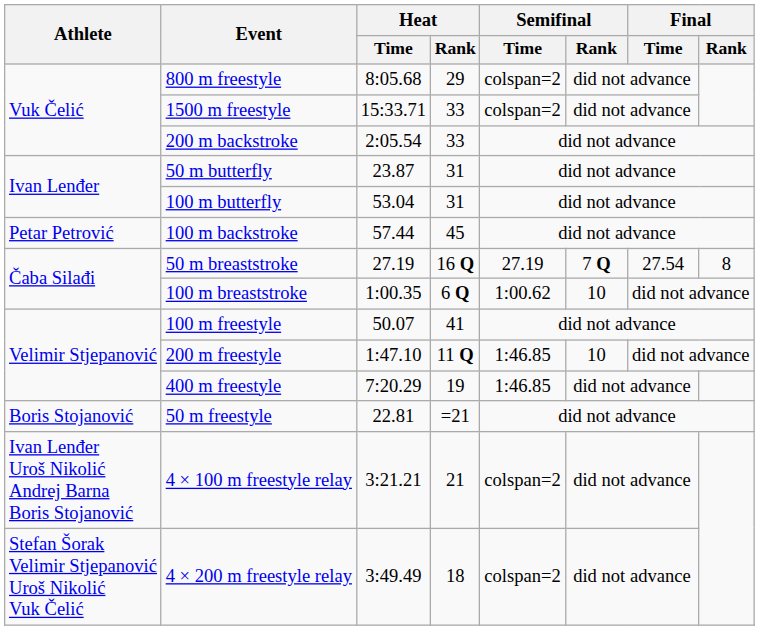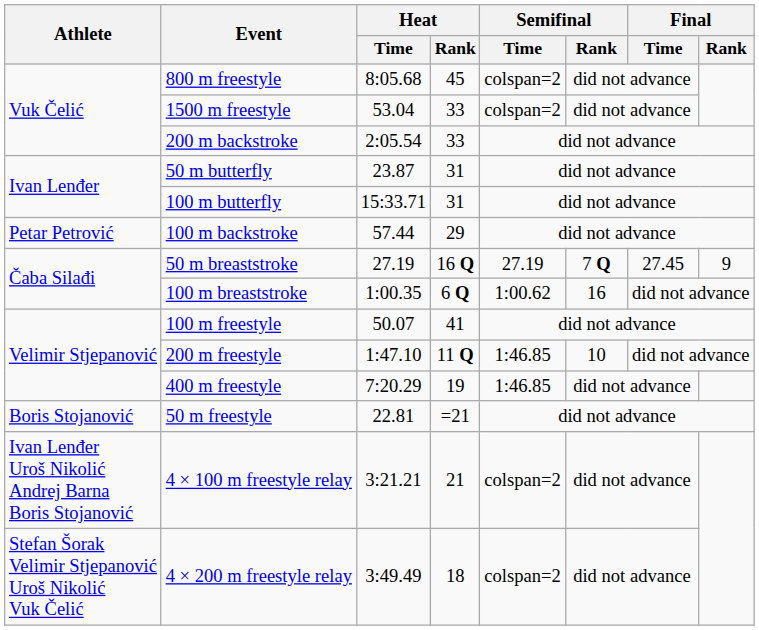(455, 79) 29 -> (455, 79) 45
(393, 110) 15:33.71 -> (393, 110) 53.04
(393, 202) 53.04 -> (393, 202) 15:33.71
(455, 233) 45 -> (455, 233) 29
(663, 263) 27.54 -> (663, 263) 27.45
(726, 263) 8 -> (726, 263) 9
(596, 294) 10 -> (596, 294) 16
